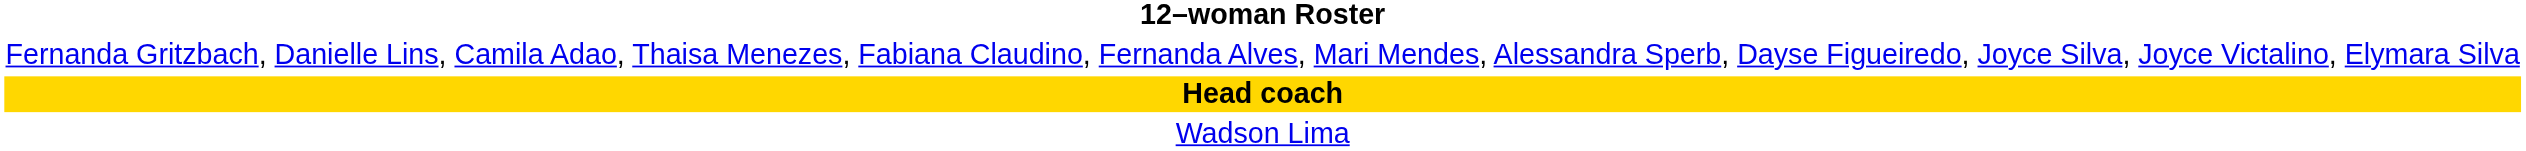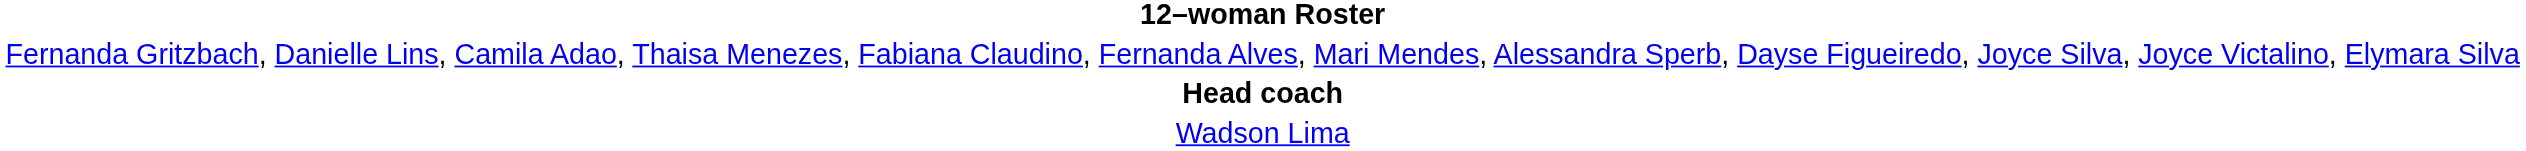(1263, 93) gold background -> (1263, 93) no background
